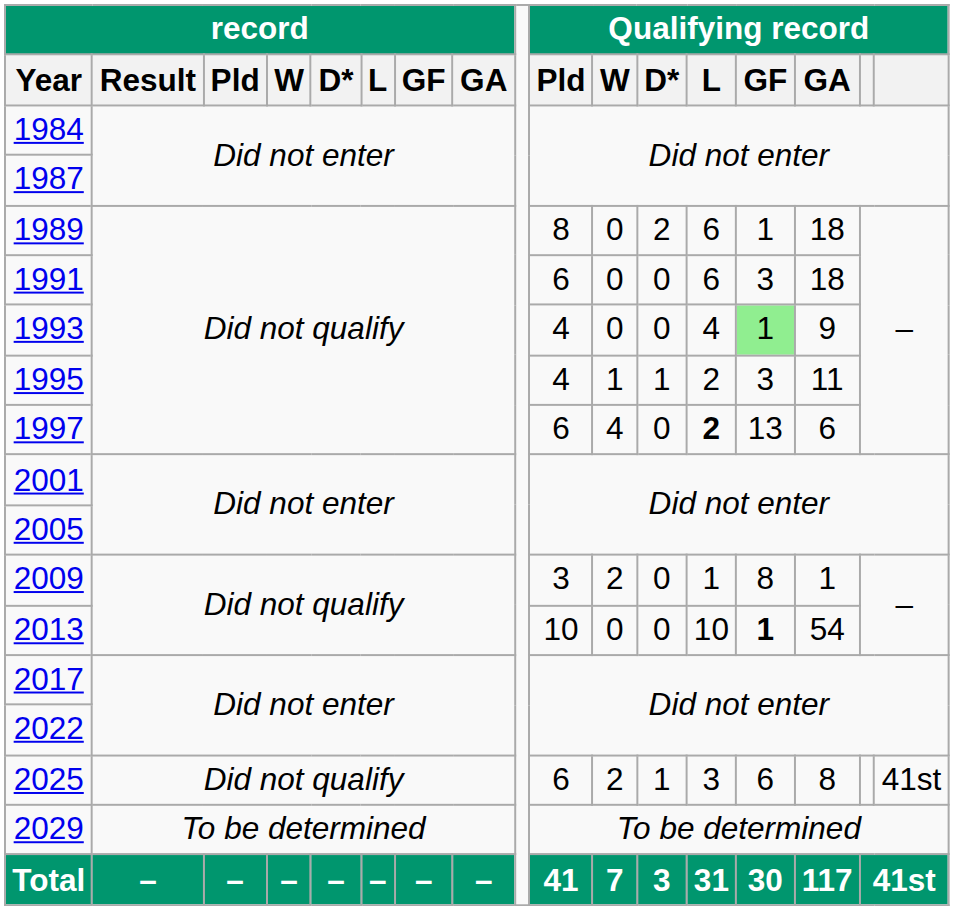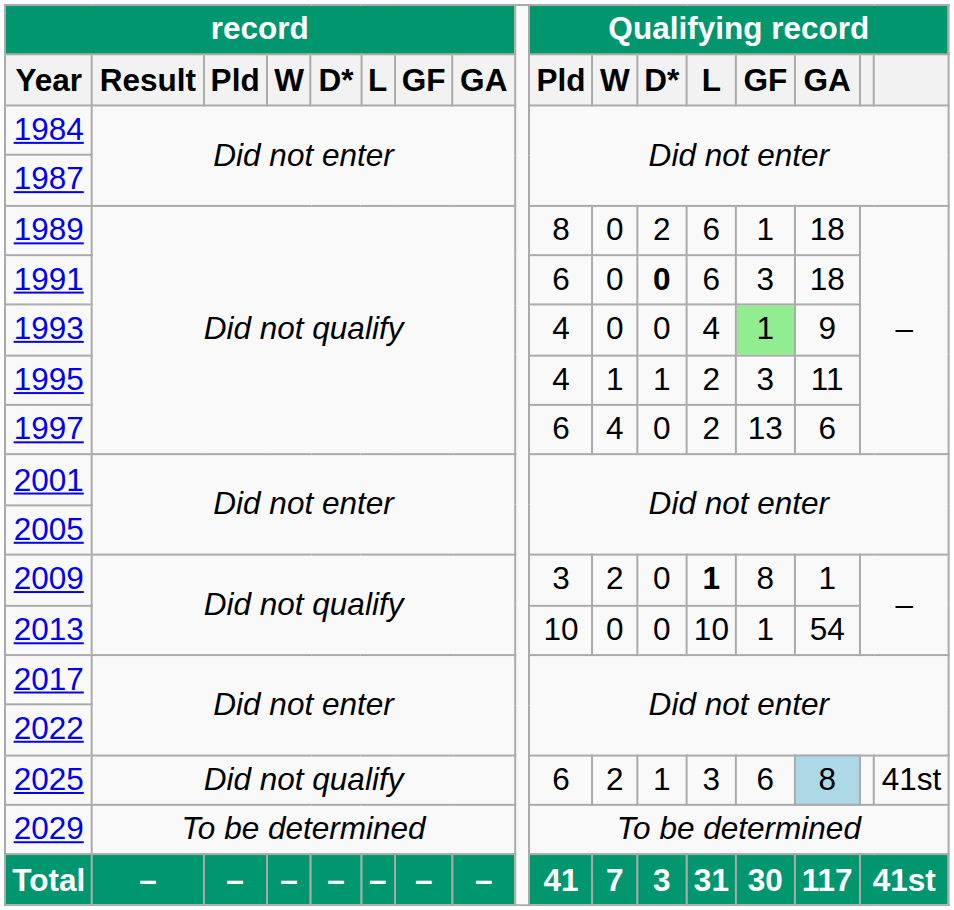(662, 279) normal -> (662, 279) bold
(711, 429) bold -> (711, 429) normal
(711, 579) normal -> (711, 579) bold
(765, 629) bold -> (765, 629) normal
(827, 779) no background -> (827, 779) lightblue background
